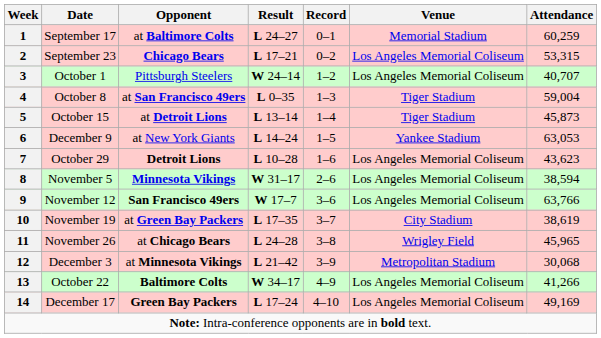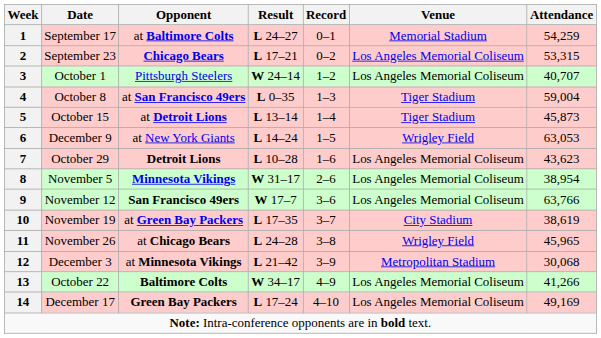(562, 35) 60,259 -> (562, 35) 54,259
(438, 138) Yankee Stadium -> (438, 138) Wrigley Field
(562, 179) 38,594 -> (562, 179) 38,954
